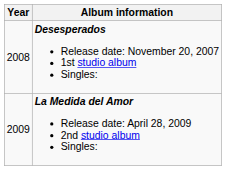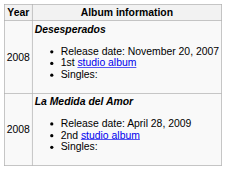(18, 129) 2009 -> (18, 129) 2008
